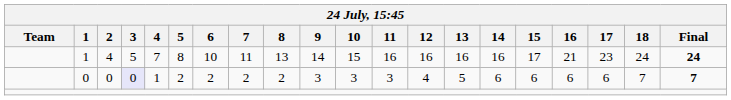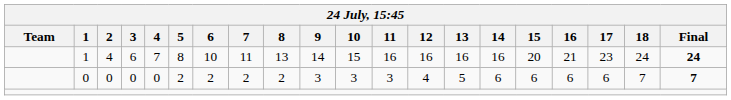(133, 57) 5 -> (133, 57) 6
(534, 57) 17 -> (534, 57) 20
(133, 78) lavender background -> (133, 78) no background
(157, 78) 1 -> (157, 78) 0
